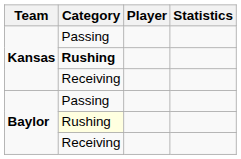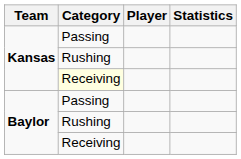(88, 58) bold -> (86, 58) normal
(91, 79) no background -> (91, 79) lightyellow background
(86, 122) lightyellow background -> (86, 122) no background
